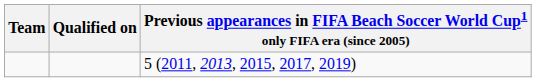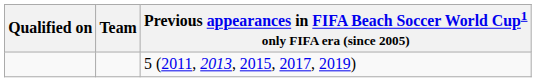columns swapped: (27, 28) <-> (95, 28)
